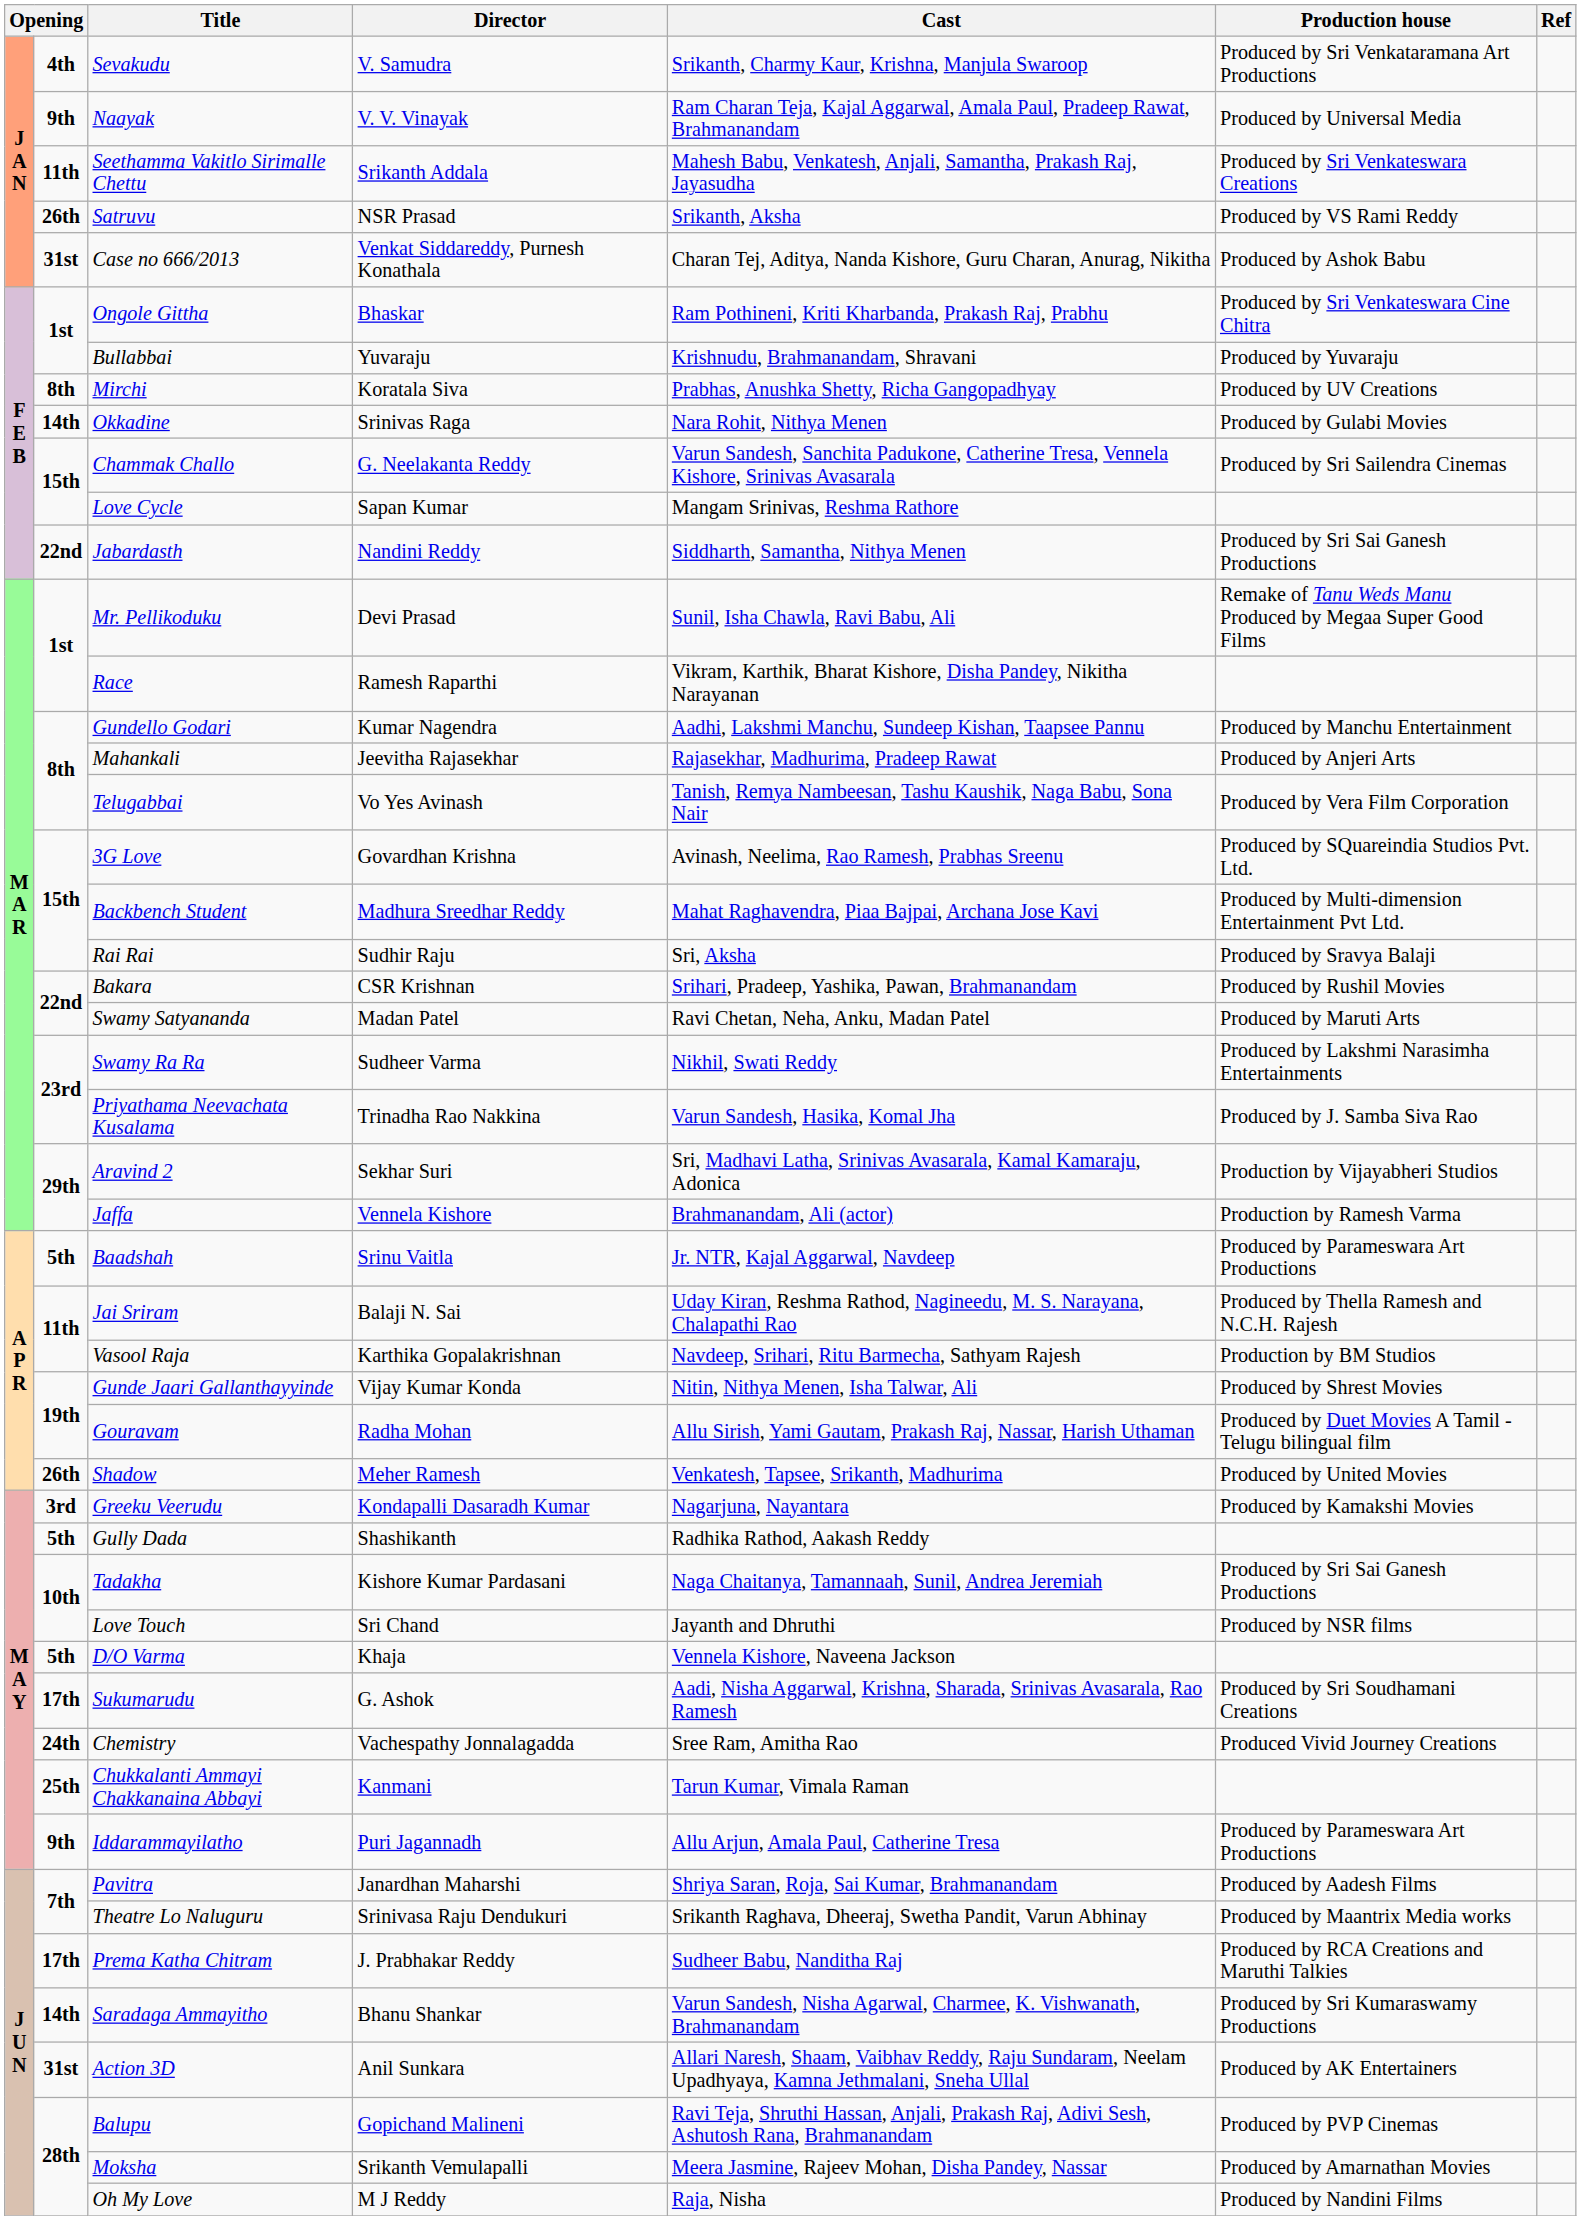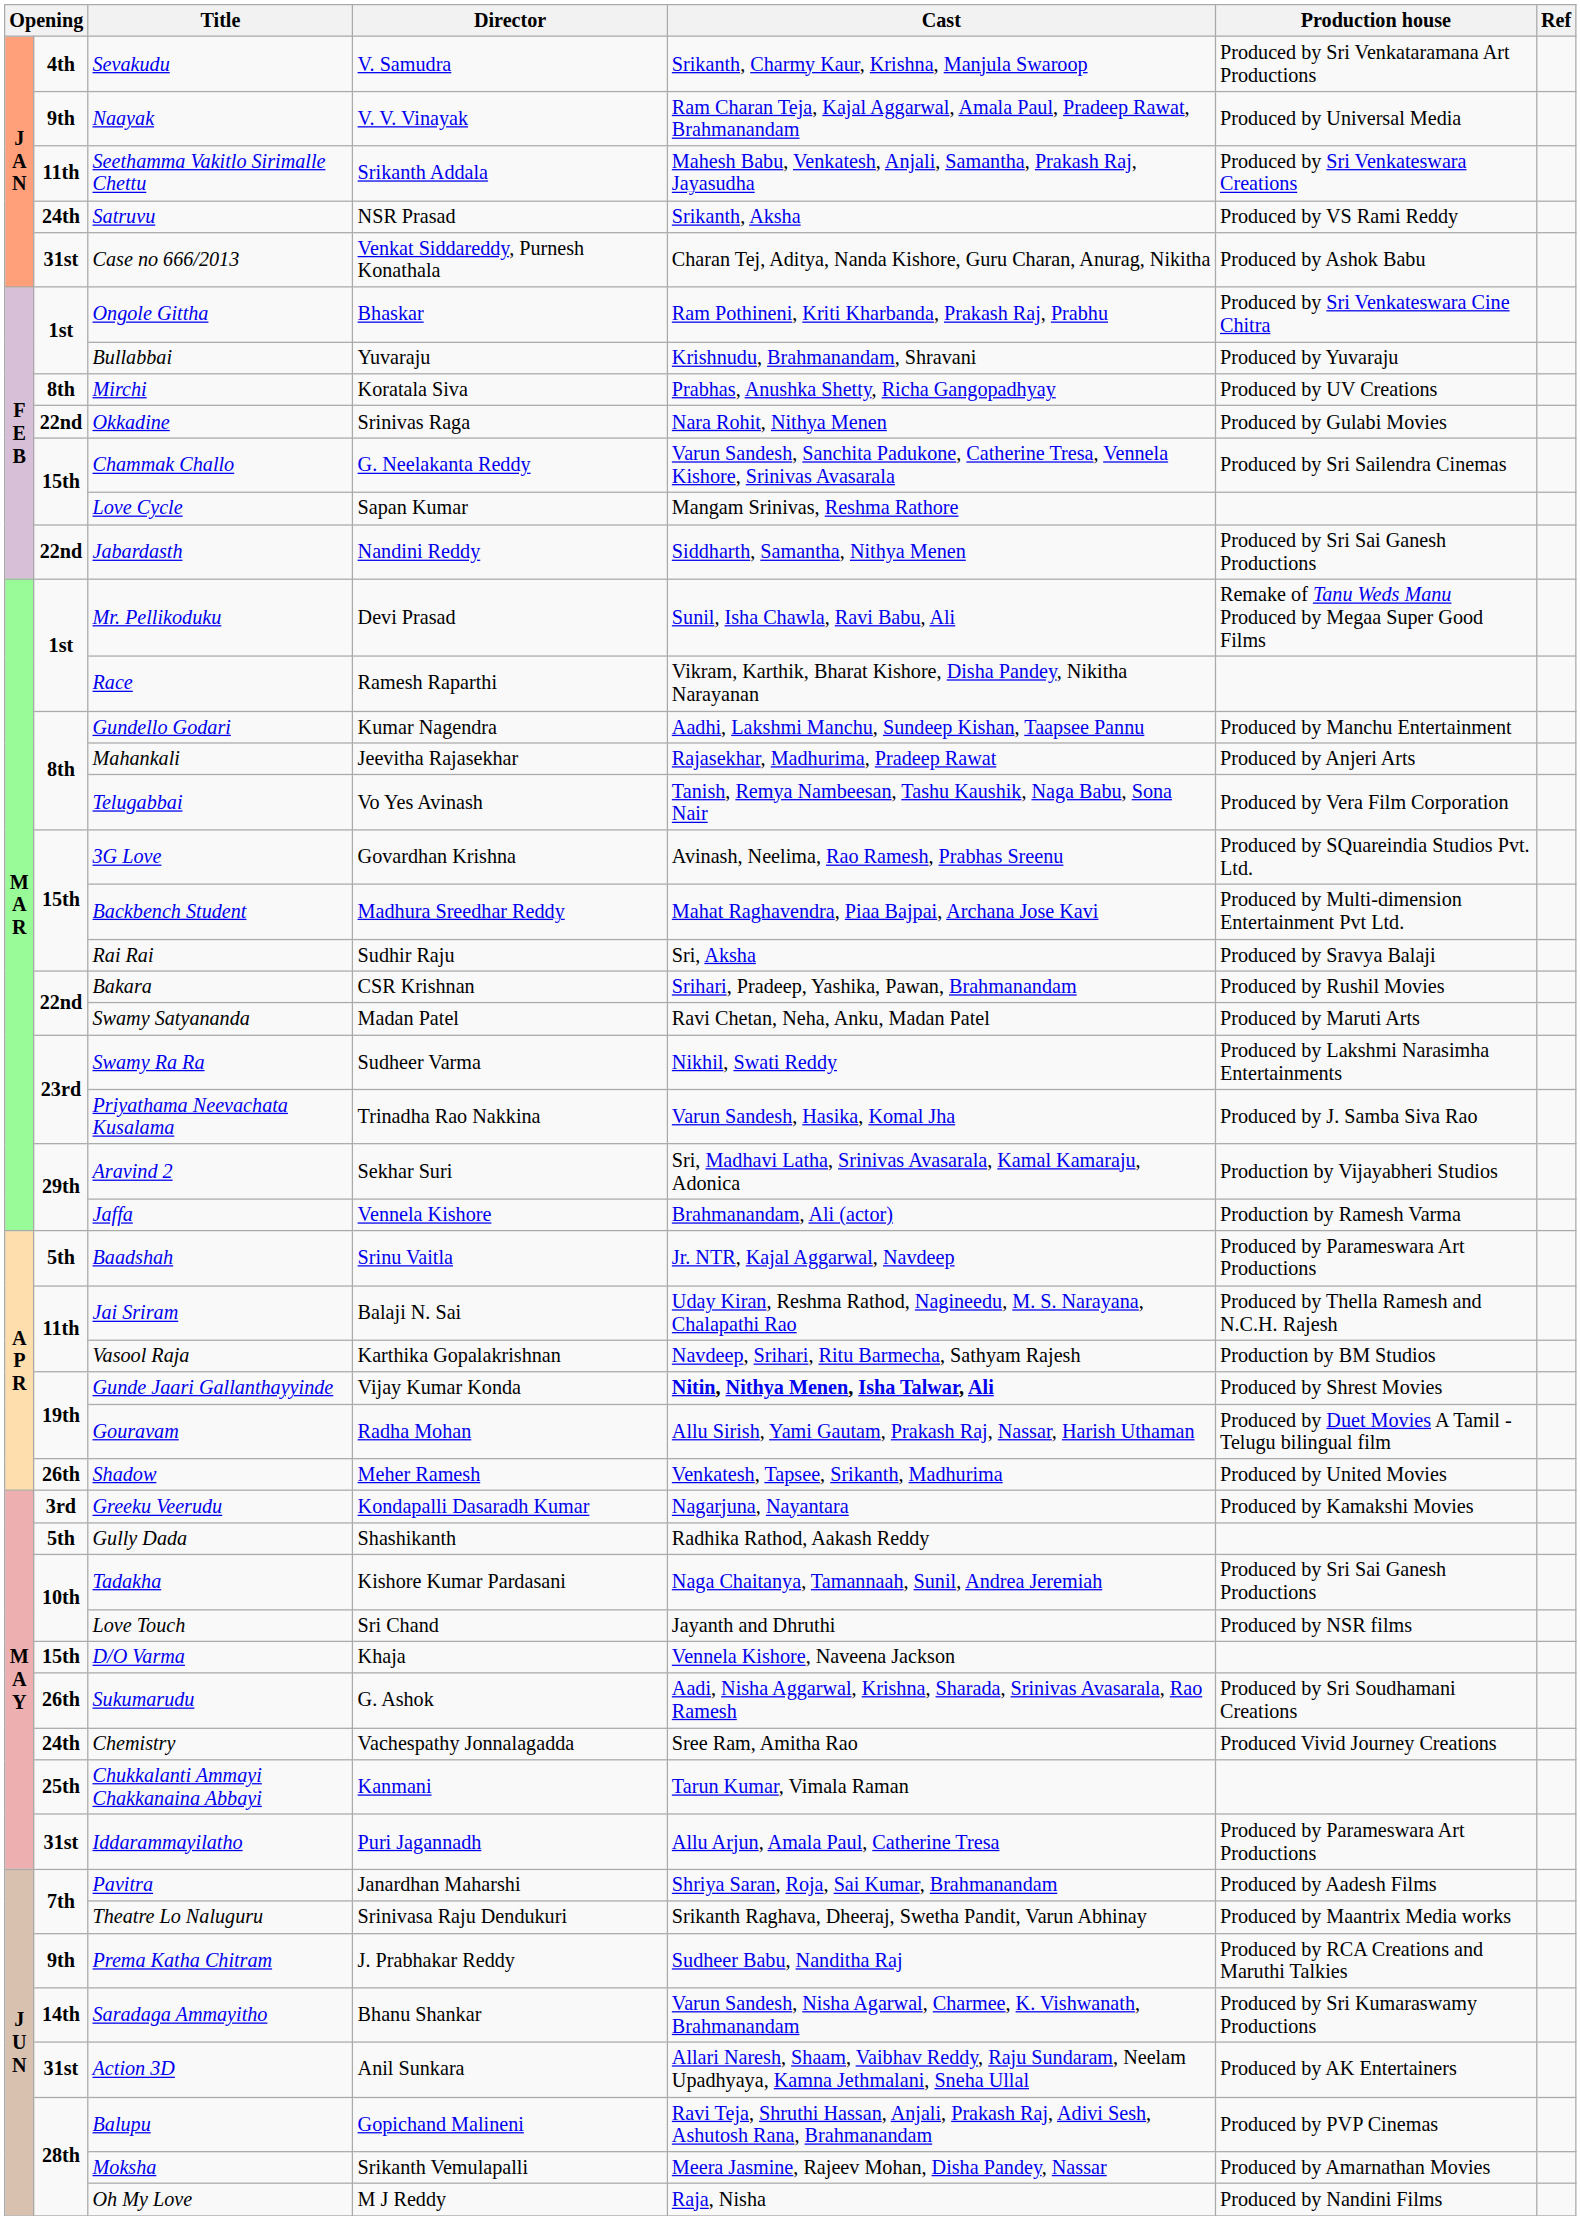(61, 216) 26th -> (61, 216) 24th
(61, 421) 14th -> (61, 421) 22nd
(825, 1387) normal -> (833, 1387) bold
(61, 1657) 5th -> (61, 1657) 15th
(61, 1700) 17th -> (61, 1700) 26th
(61, 1841) 9th -> (61, 1841) 31st
(61, 1960) 17th -> (61, 1960) 9th
